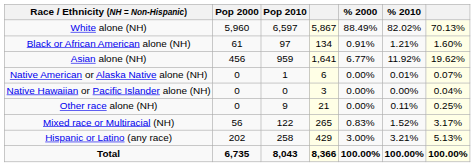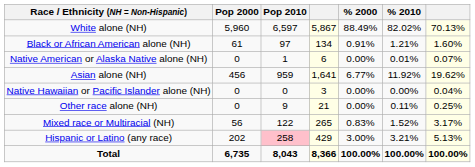rows swapped: (109, 75) <-> (109, 59)
(285, 138) no background -> (285, 138) pink background
